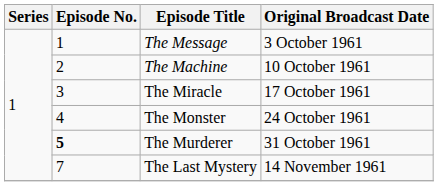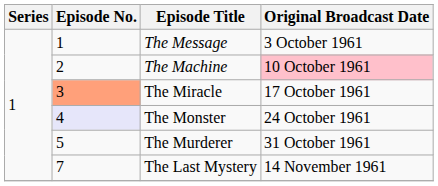(317, 67) no background -> (317, 67) pink background
(60, 92) no background -> (60, 92) lightsalmon background
(60, 117) no background -> (60, 117) lavender background
(60, 142) bold -> (60, 142) normal
